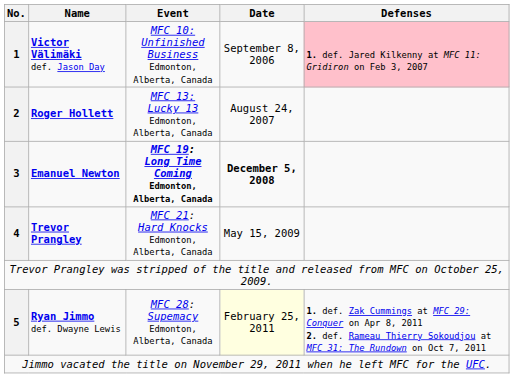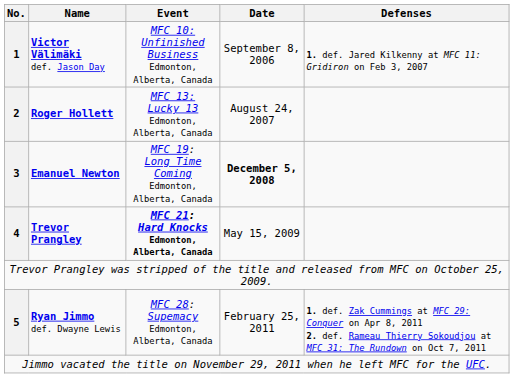(394, 61) pink background -> (394, 61) no background
(173, 174) bold -> (173, 174) normal
(173, 234) normal -> (173, 234) bold
(262, 323) lightyellow background -> (262, 323) no background
